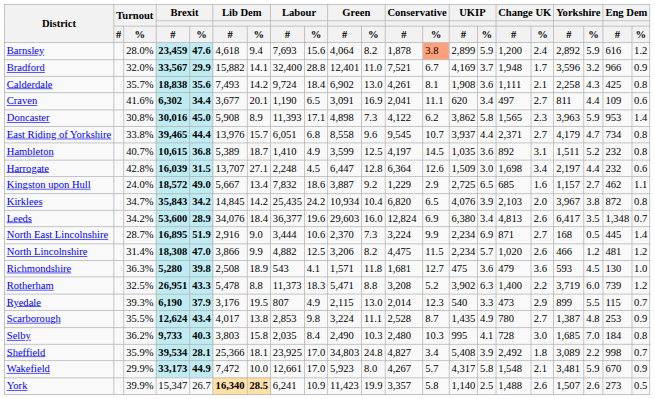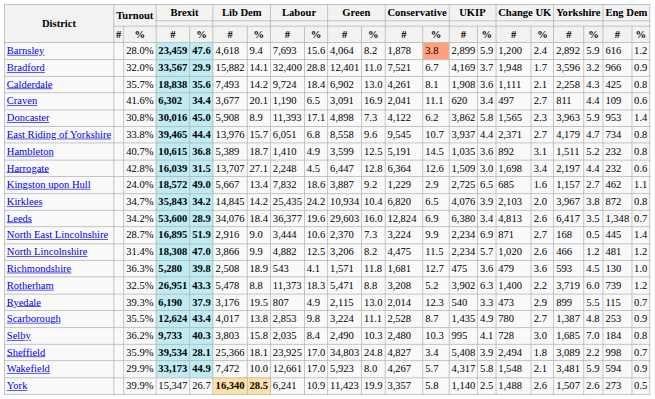(399, 151) 4,197 -> (399, 151) 5,191
(510, 352) 2,492 -> (510, 352) 2,494
(613, 369) 670 -> (613, 369) 594
